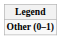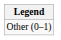(30, 27) bold -> (29, 27) normal
